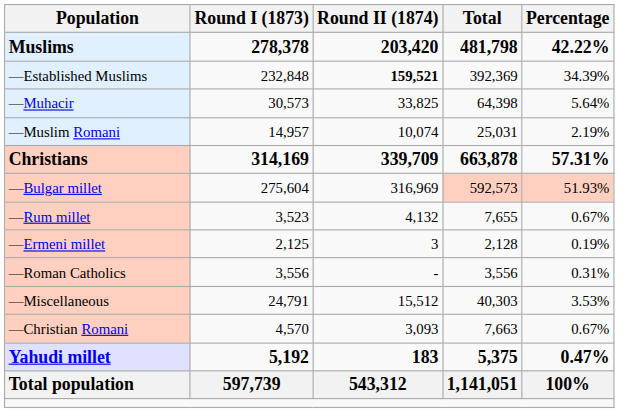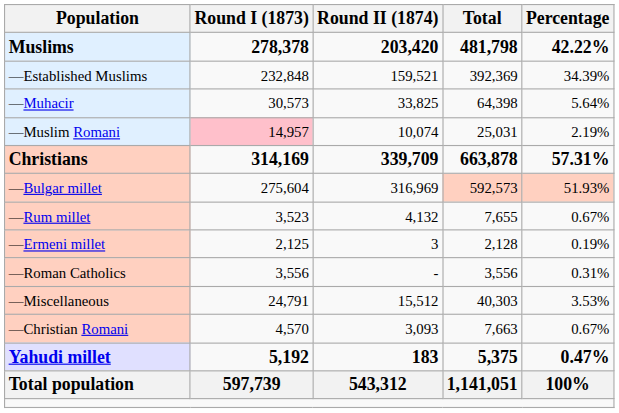(414, 74) bold -> (414, 76) normal
(289, 132) no background -> (289, 132) pink background
